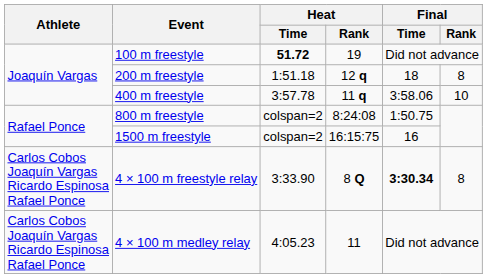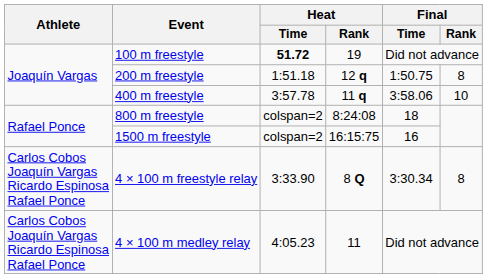(411, 75) 18 -> (411, 75) 1:50.75
(411, 116) 1:50.75 -> (411, 116) 18
(411, 179) bold -> (411, 179) normal
